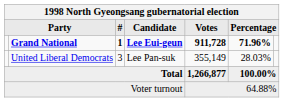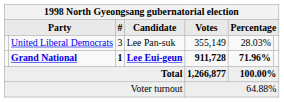rows swapped: (44, 43) <-> (62, 58)
